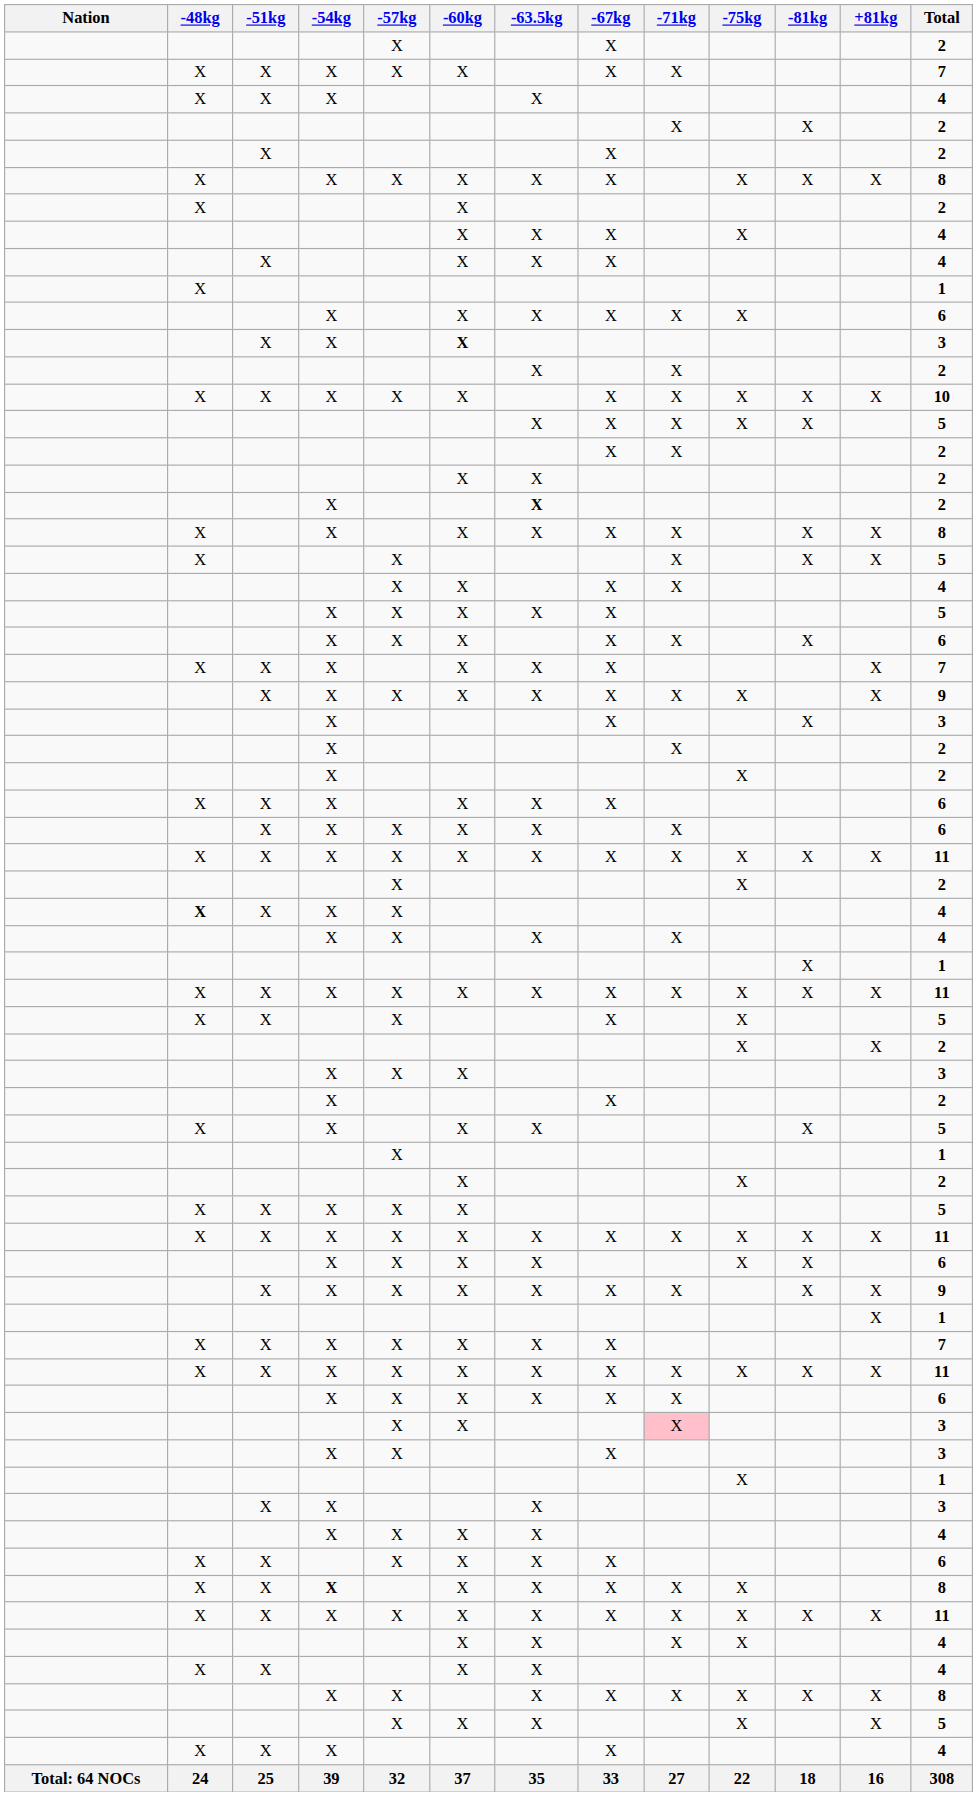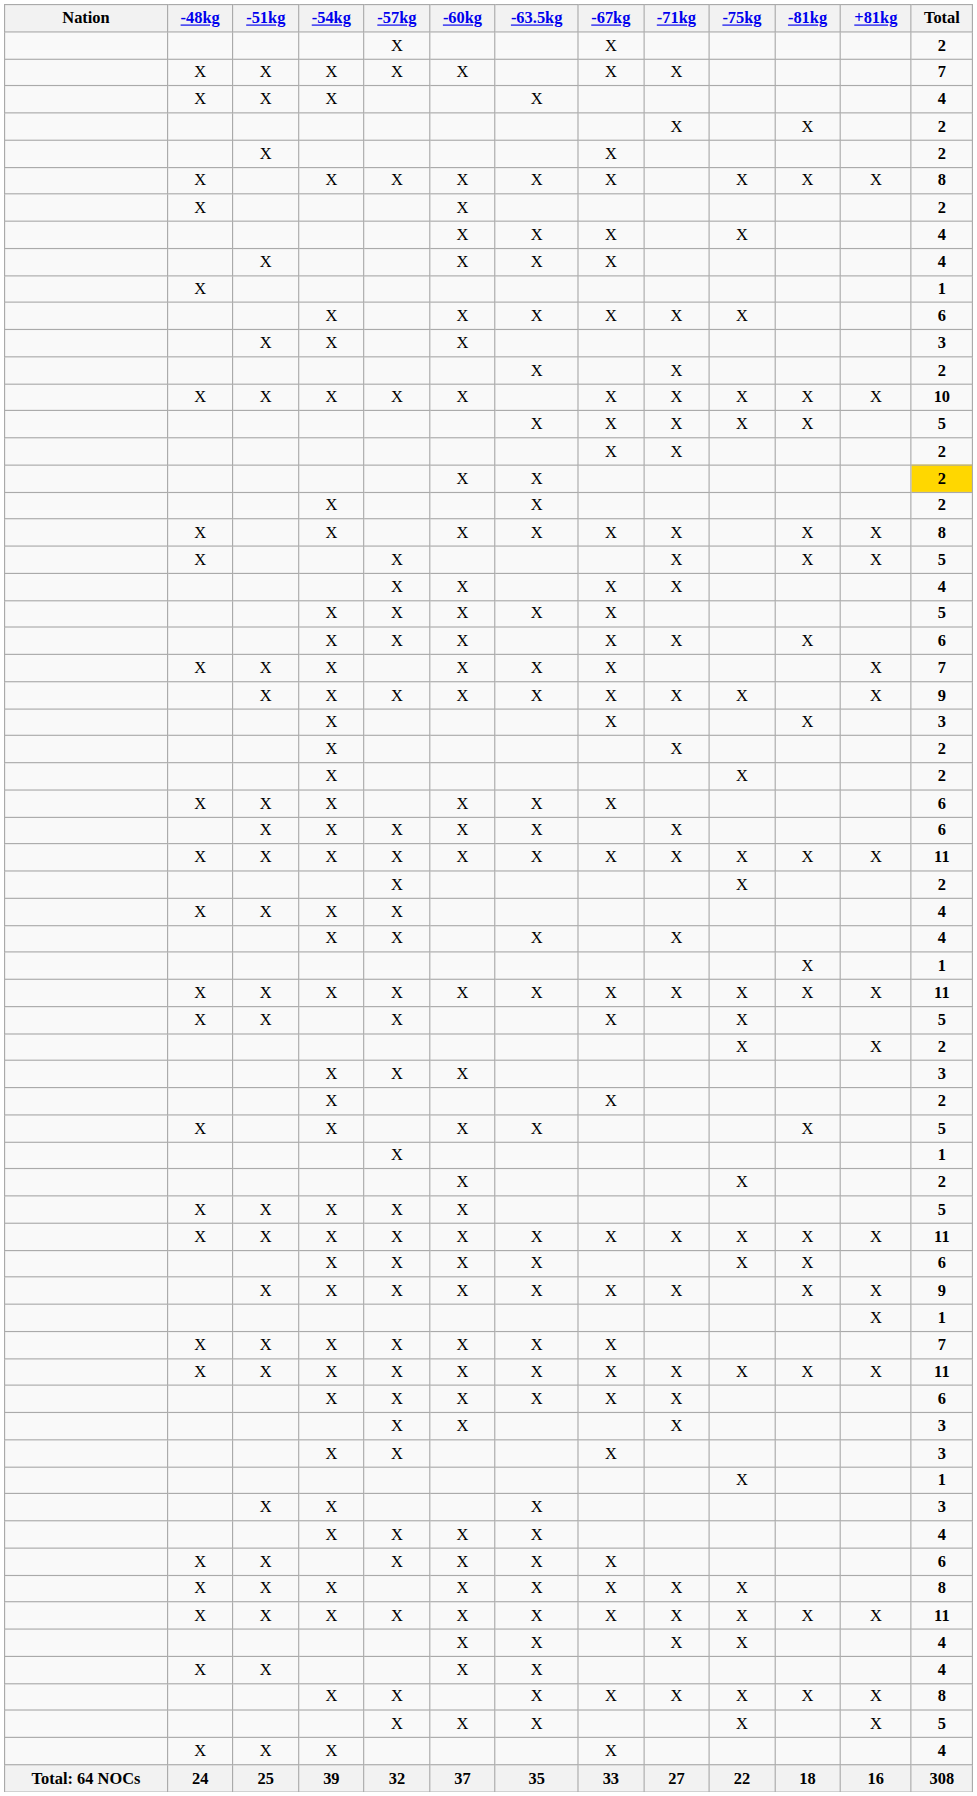(462, 343) bold -> (462, 343) normal
(942, 478) no background -> (942, 478) gold background
(537, 505) bold -> (537, 505) normal
(200, 911) bold -> (200, 911) normal
(676, 1426) pink background -> (676, 1426) no background
(331, 1588) bold -> (331, 1588) normal
